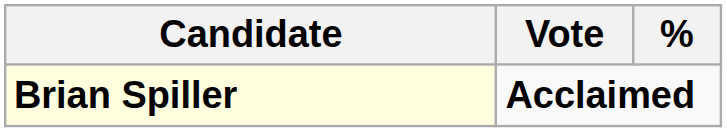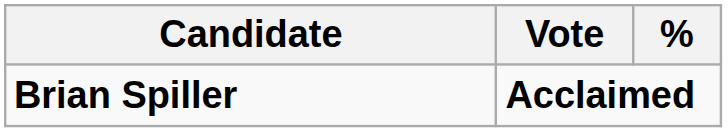(126, 94) lightyellow background -> (126, 94) no background
